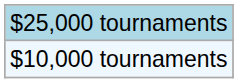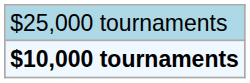(119, 59) normal -> (125, 59) bold
